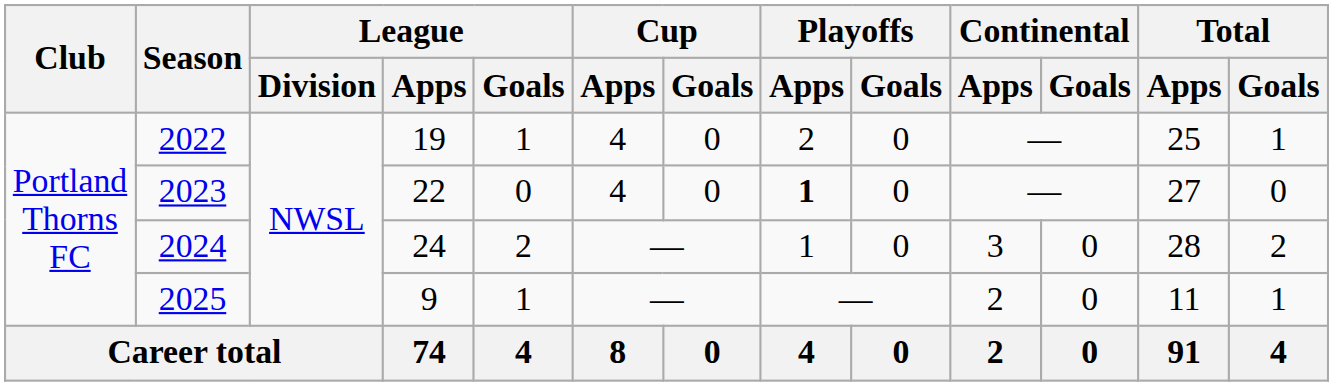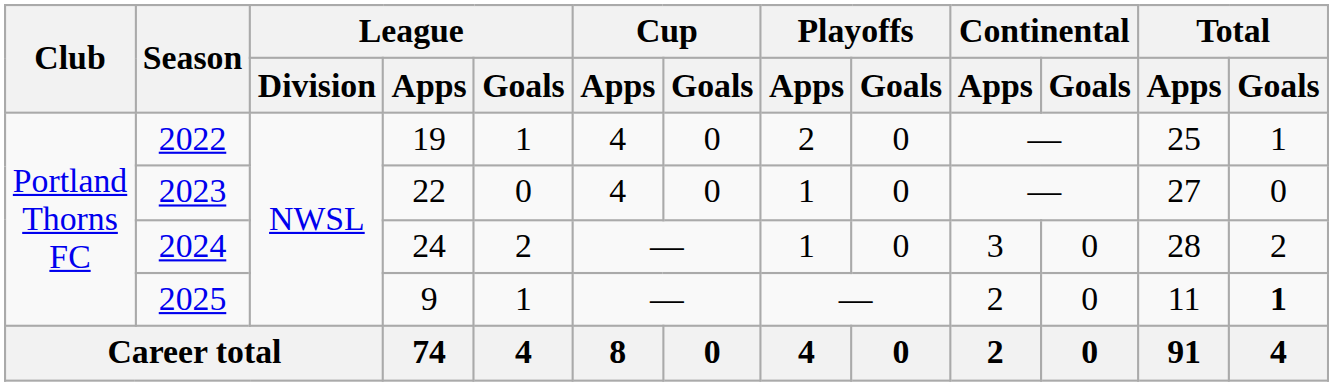(807, 191) bold -> (807, 191) normal
(1278, 298) normal -> (1278, 298) bold
